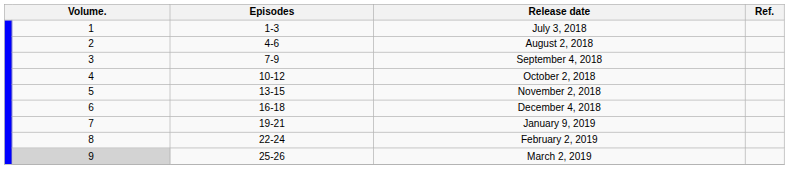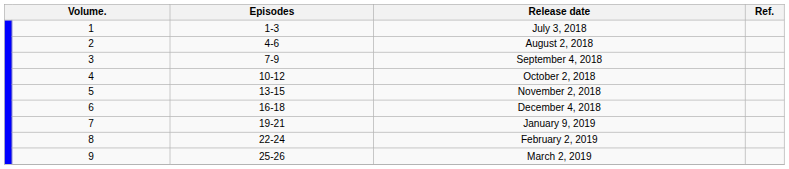(91, 156) lightgrey background -> (91, 156) no background
